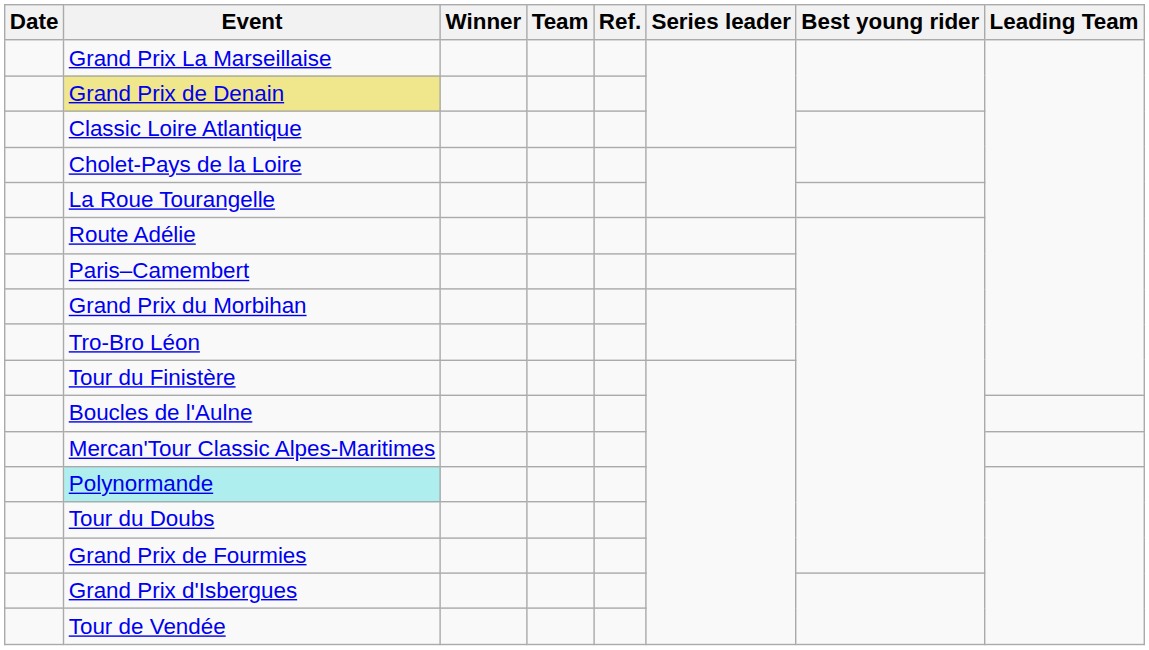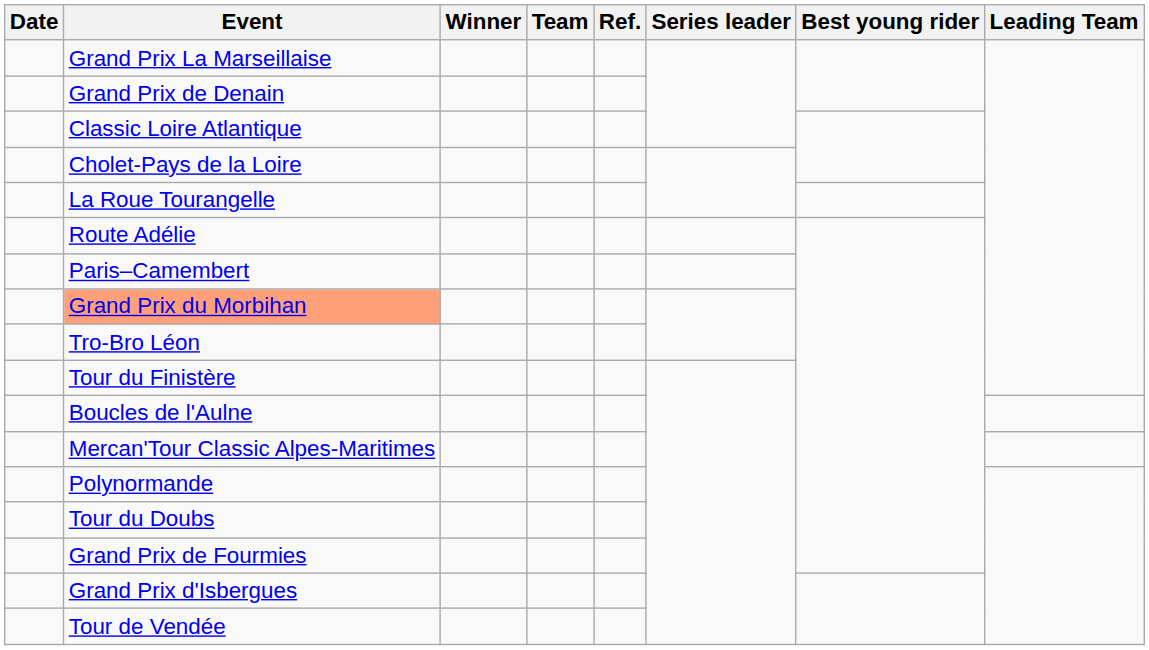(176, 93) khaki background -> (176, 93) no background
(188, 306) no background -> (188, 306) lightsalmon background
(141, 484) paleturquoise background -> (141, 484) no background
